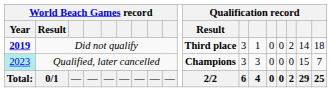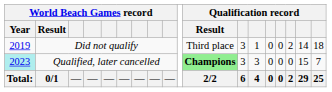(20, 45) bold -> (20, 45) normal
(210, 45) bold -> (210, 45) normal
(210, 62) no background -> (210, 62) lightgreen background
